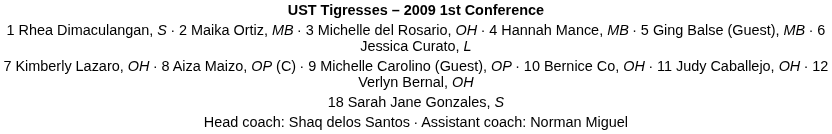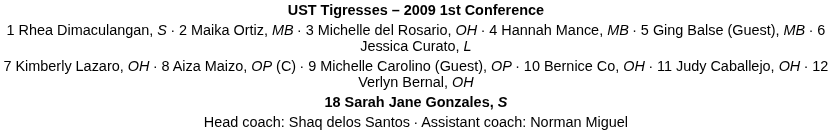(416, 102) normal -> (416, 102) bold
